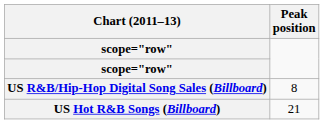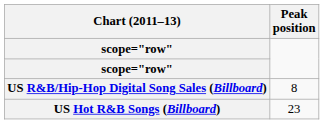(294, 108) 21 -> (294, 108) 23
